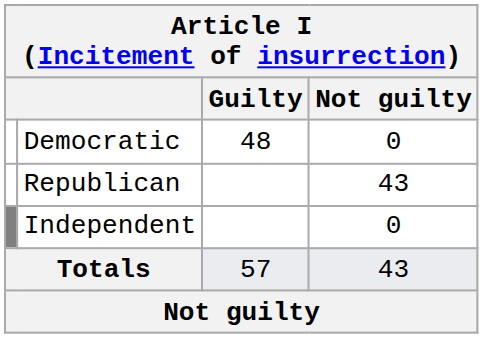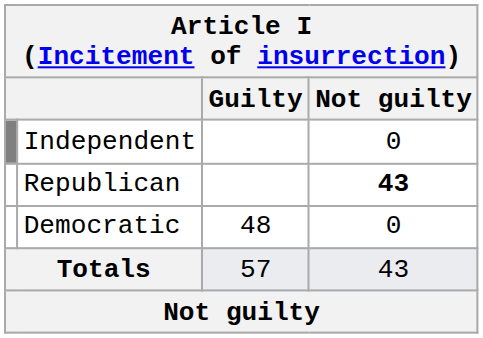rows swapped: (102, 142) <-> (110, 227)
(394, 184) normal -> (394, 184) bold
